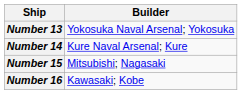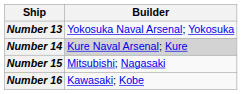(127, 47) no background -> (127, 47) lightgrey background
